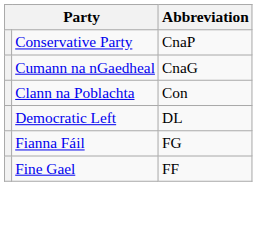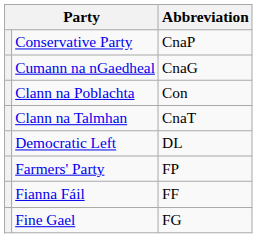+ row: (71, 118)
+ row: (60, 169)
(172, 143) FG -> (171, 194) FF
(171, 169) FF -> (172, 219) FG
